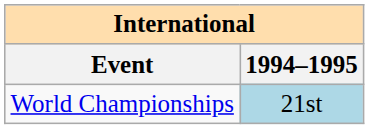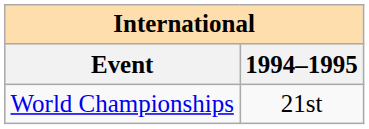(302, 103) lightblue background -> (302, 103) no background
